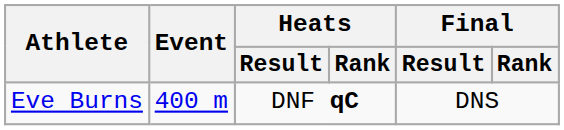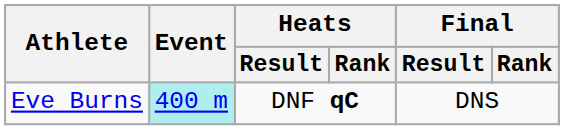(191, 103) no background -> (191, 103) paleturquoise background
